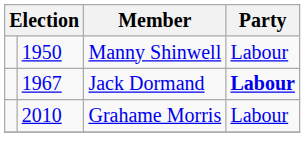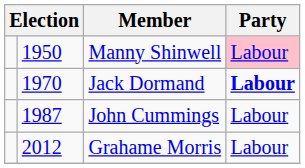(259, 52) no background -> (259, 52) pink background
(42, 83) 1967 -> (42, 83) 1970
+ row: (154, 115)
(42, 115) 2010 -> (42, 147) 2012
